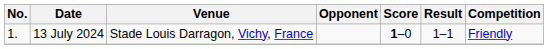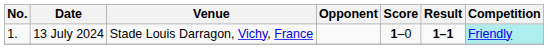(443, 34) normal -> (443, 34) bold
(490, 34) no background -> (490, 34) paleturquoise background
